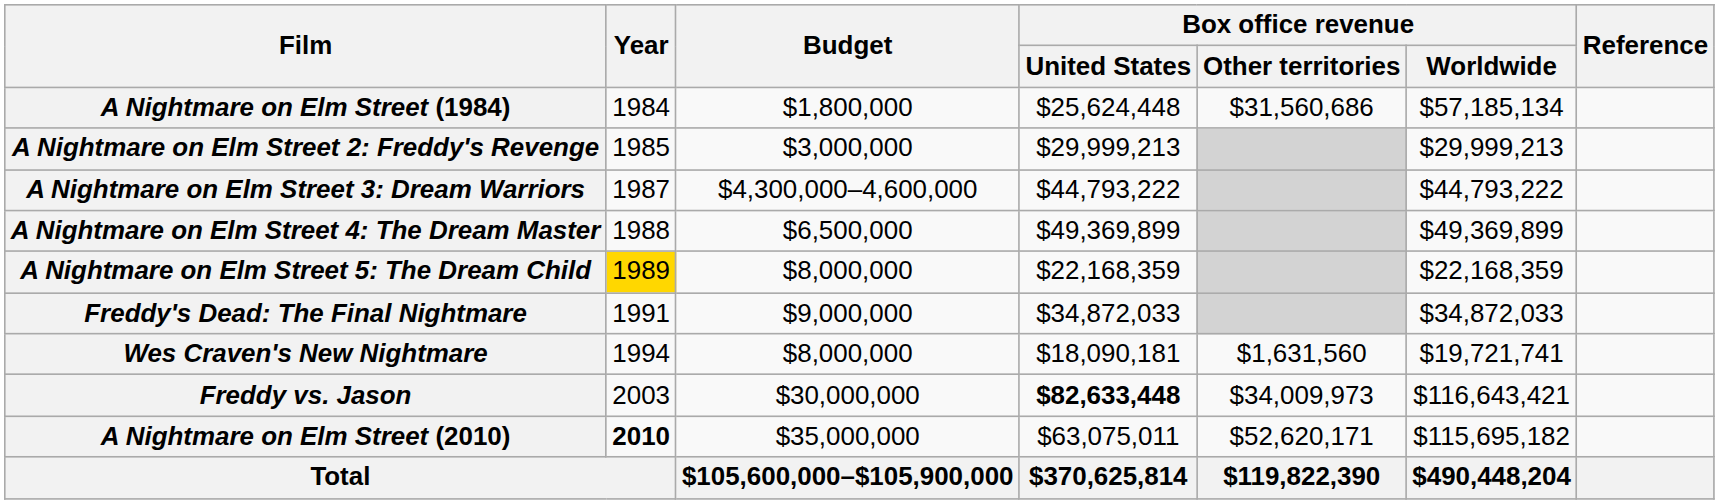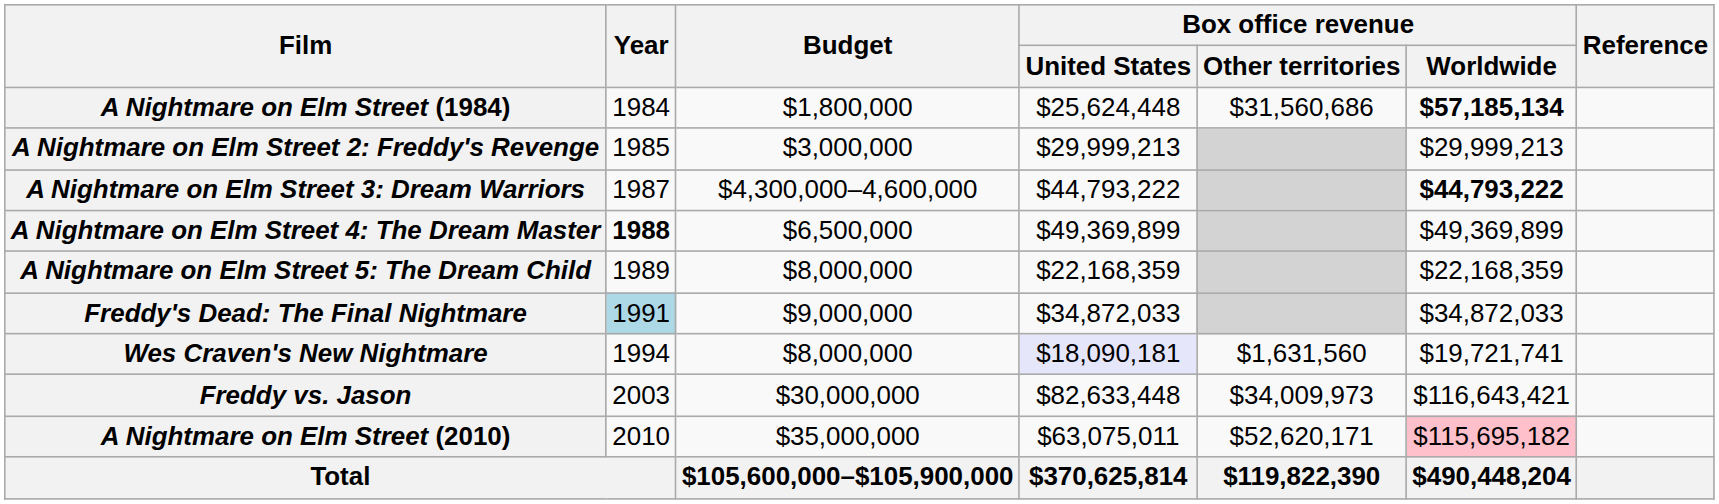(1492, 107) normal -> (1492, 107) bold
(1492, 189) normal -> (1492, 189) bold
(641, 230) normal -> (641, 230) bold
(641, 271) gold background -> (641, 271) no background
(641, 312) no background -> (641, 312) lightblue background
(1108, 353) no background -> (1108, 353) lavender background
(1108, 395) bold -> (1108, 395) normal
(641, 436) bold -> (641, 436) normal
(1492, 436) no background -> (1492, 436) pink background
